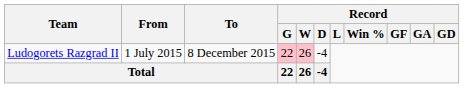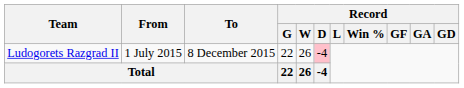(287, 53) pink background -> (287, 53) no background
(305, 53) pink background -> (305, 53) no background
(322, 53) no background -> (322, 53) pink background
